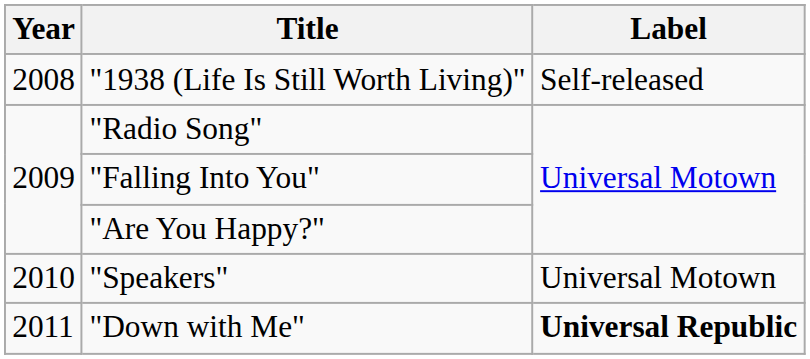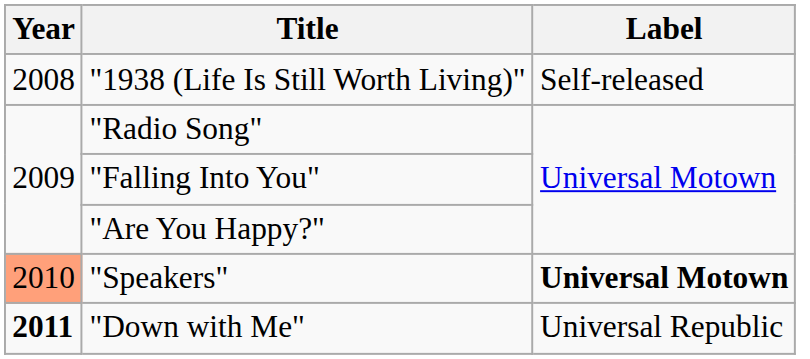(44, 278) no background -> (44, 278) lightsalmon background
(658, 278) normal -> (664, 278) bold
(43, 327) normal -> (43, 327) bold
(669, 327) bold -> (662, 327) normal
